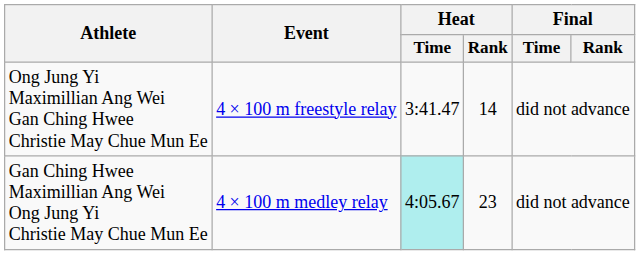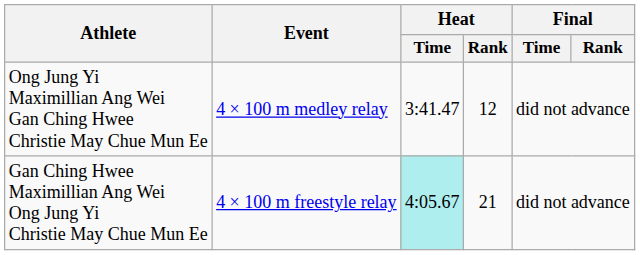(306, 109) 4 × 100 m freestyle relay -> (302, 109) 4 × 100 m medley relay
(488, 109) 14 -> (488, 109) 12
(302, 202) 4 × 100 m medley relay -> (306, 202) 4 × 100 m freestyle relay
(488, 202) 23 -> (488, 202) 21
